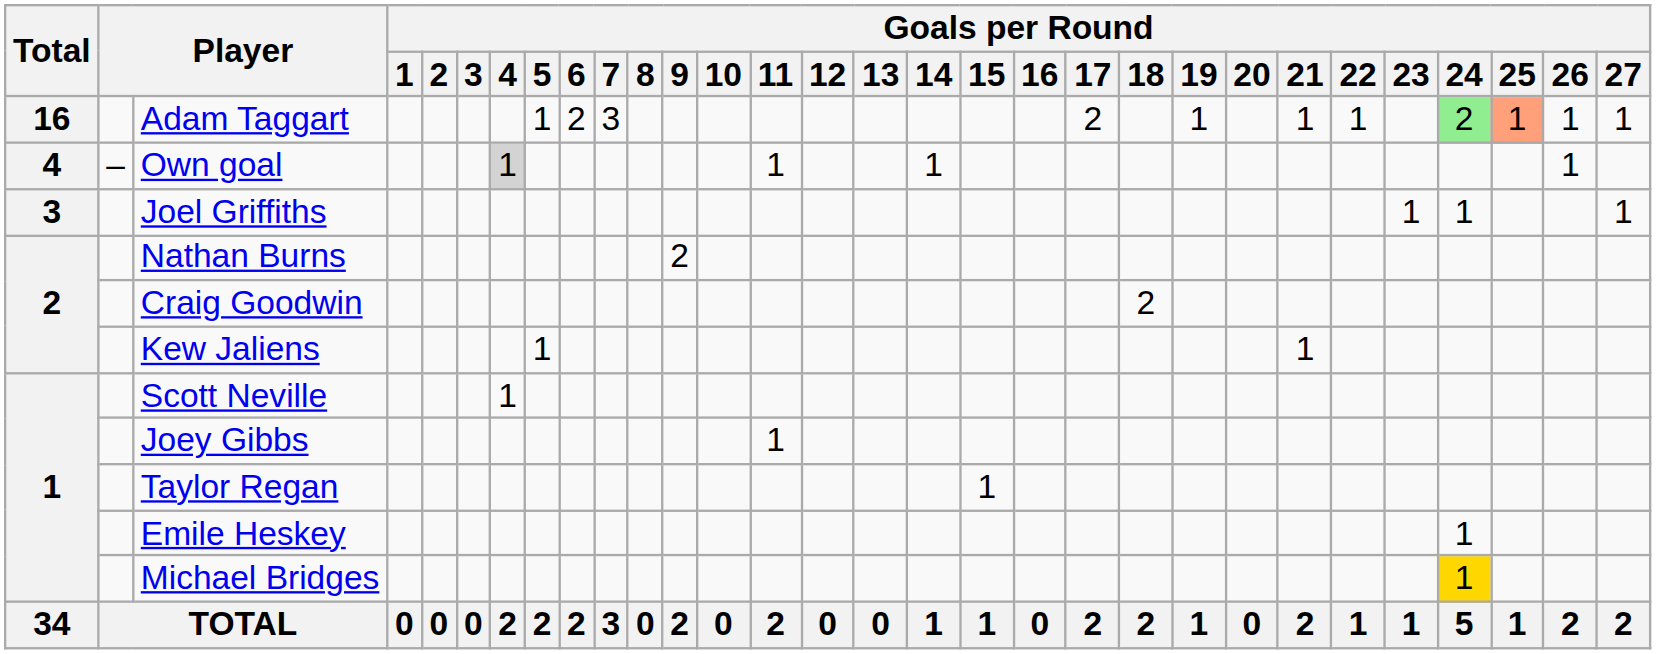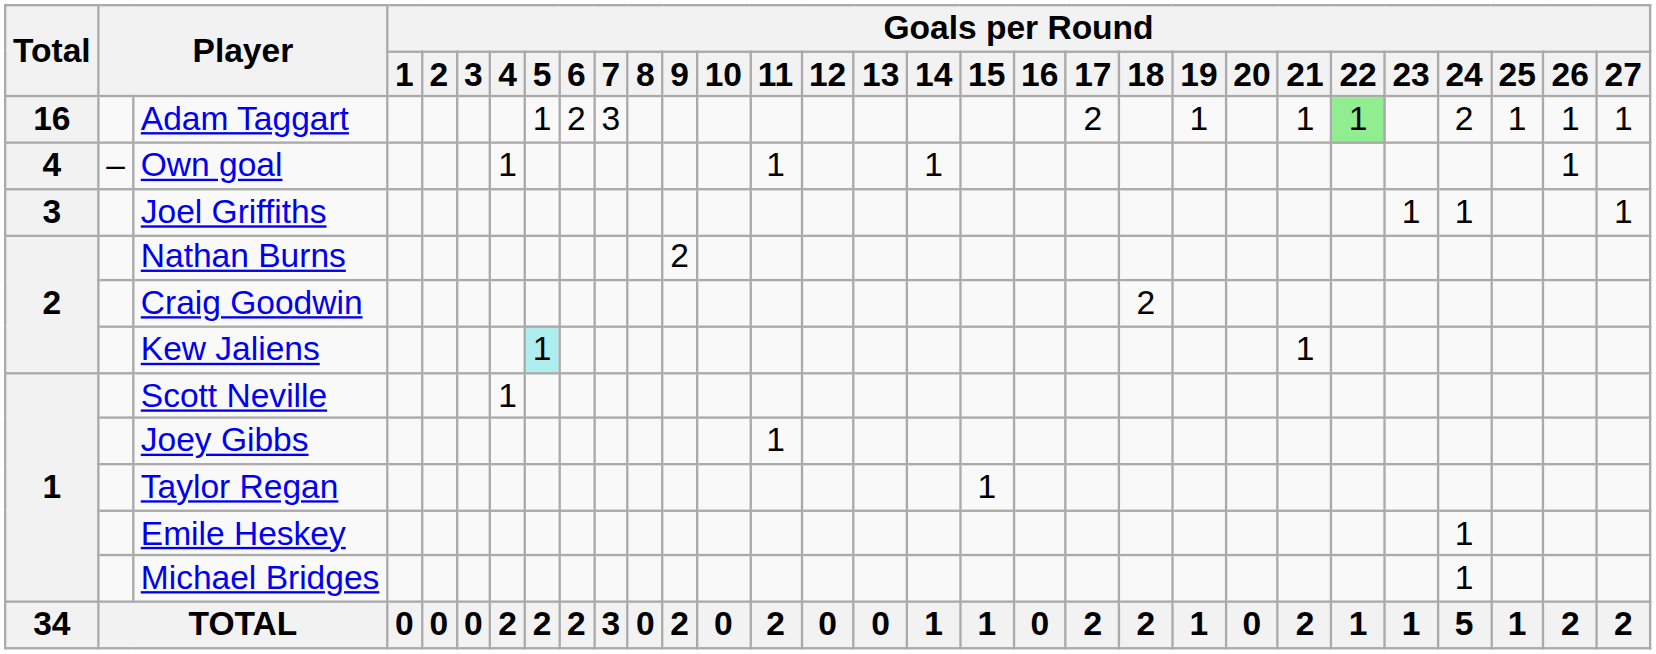(1358, 119) no background -> (1358, 119) lightgreen background
(1464, 119) lightgreen background -> (1464, 119) no background
(1517, 119) lightsalmon background -> (1517, 119) no background
(508, 165) lightgrey background -> (508, 165) no background
(542, 349) no background -> (542, 349) paleturquoise background
(1464, 578) gold background -> (1464, 578) no background
